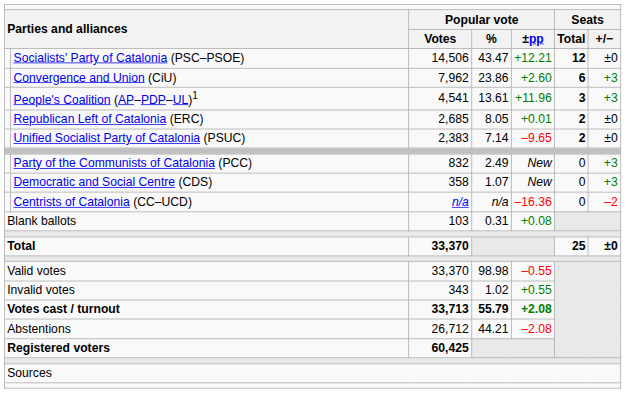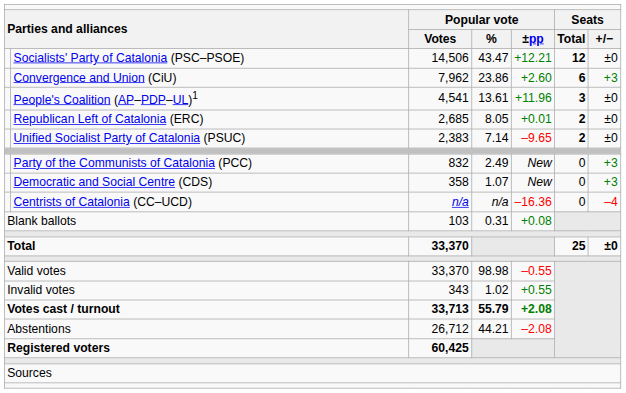(611, 98) +3 -> (611, 98) ±0
(611, 202) –2 -> (611, 202) –4
